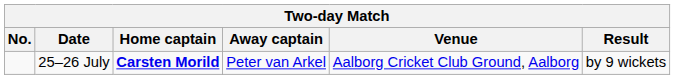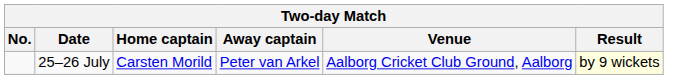(168, 62) bold -> (164, 62) normal
(626, 62) no background -> (619, 62) lightyellow background
